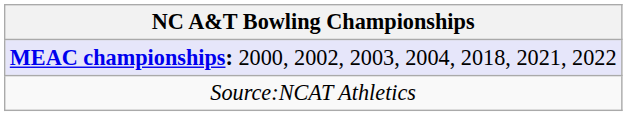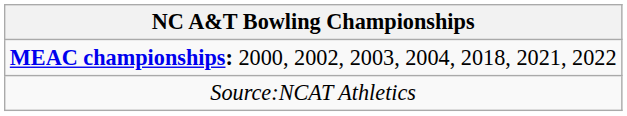(313, 57) lavender background -> (313, 57) no background
